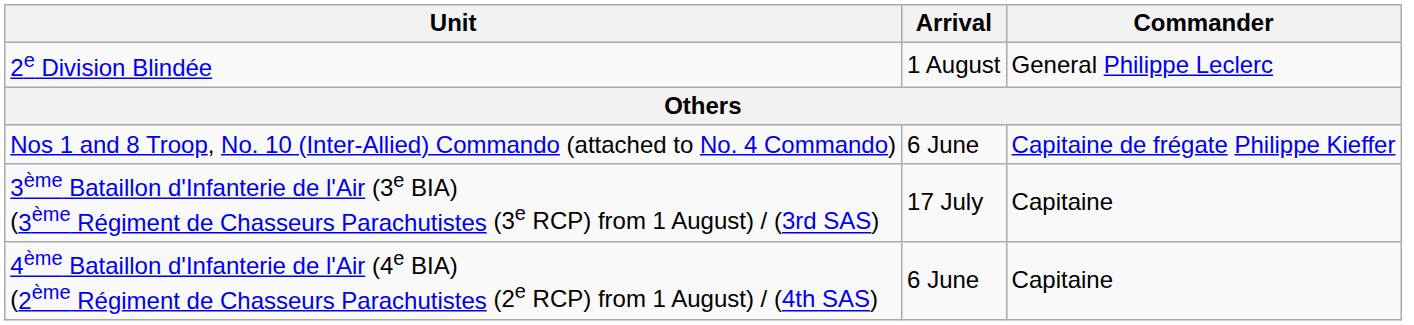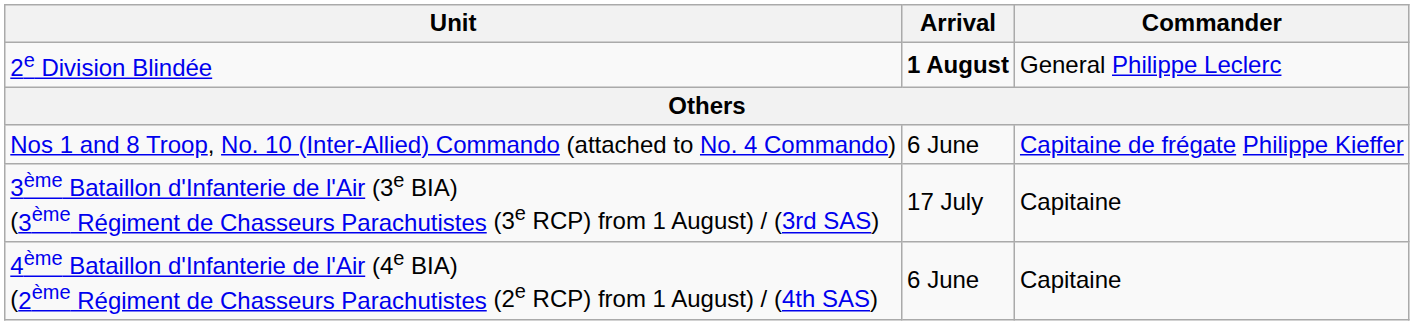(954, 64) normal -> (958, 64) bold
